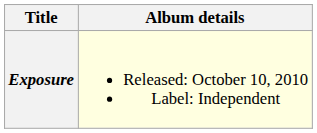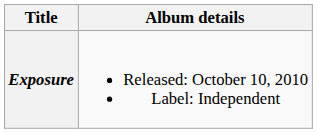(195, 89) lightyellow background -> (195, 89) no background
